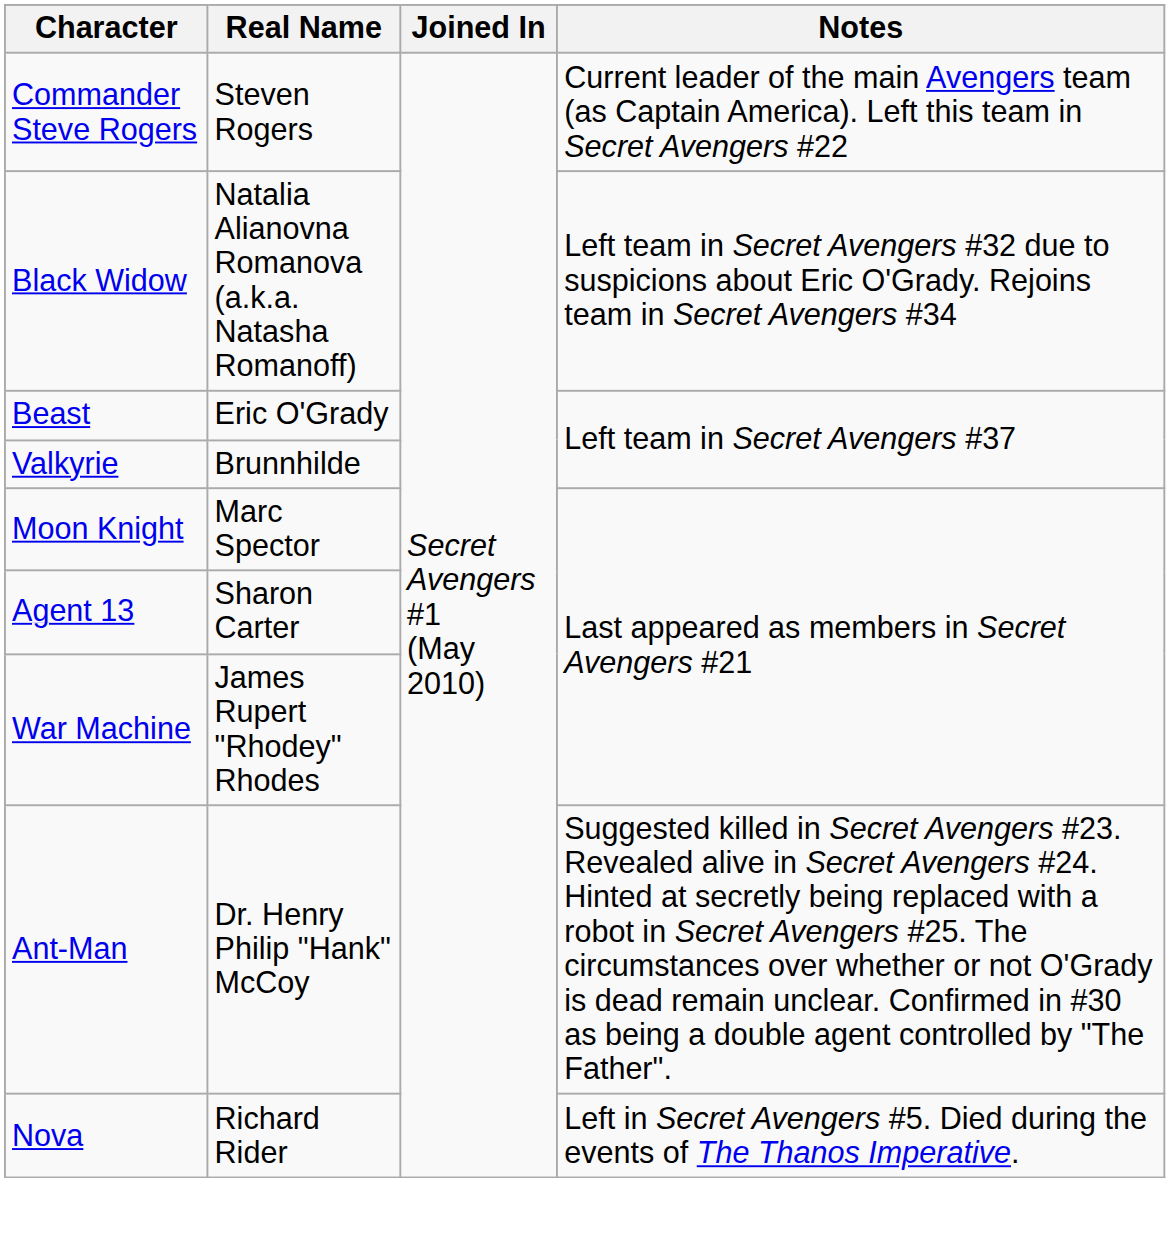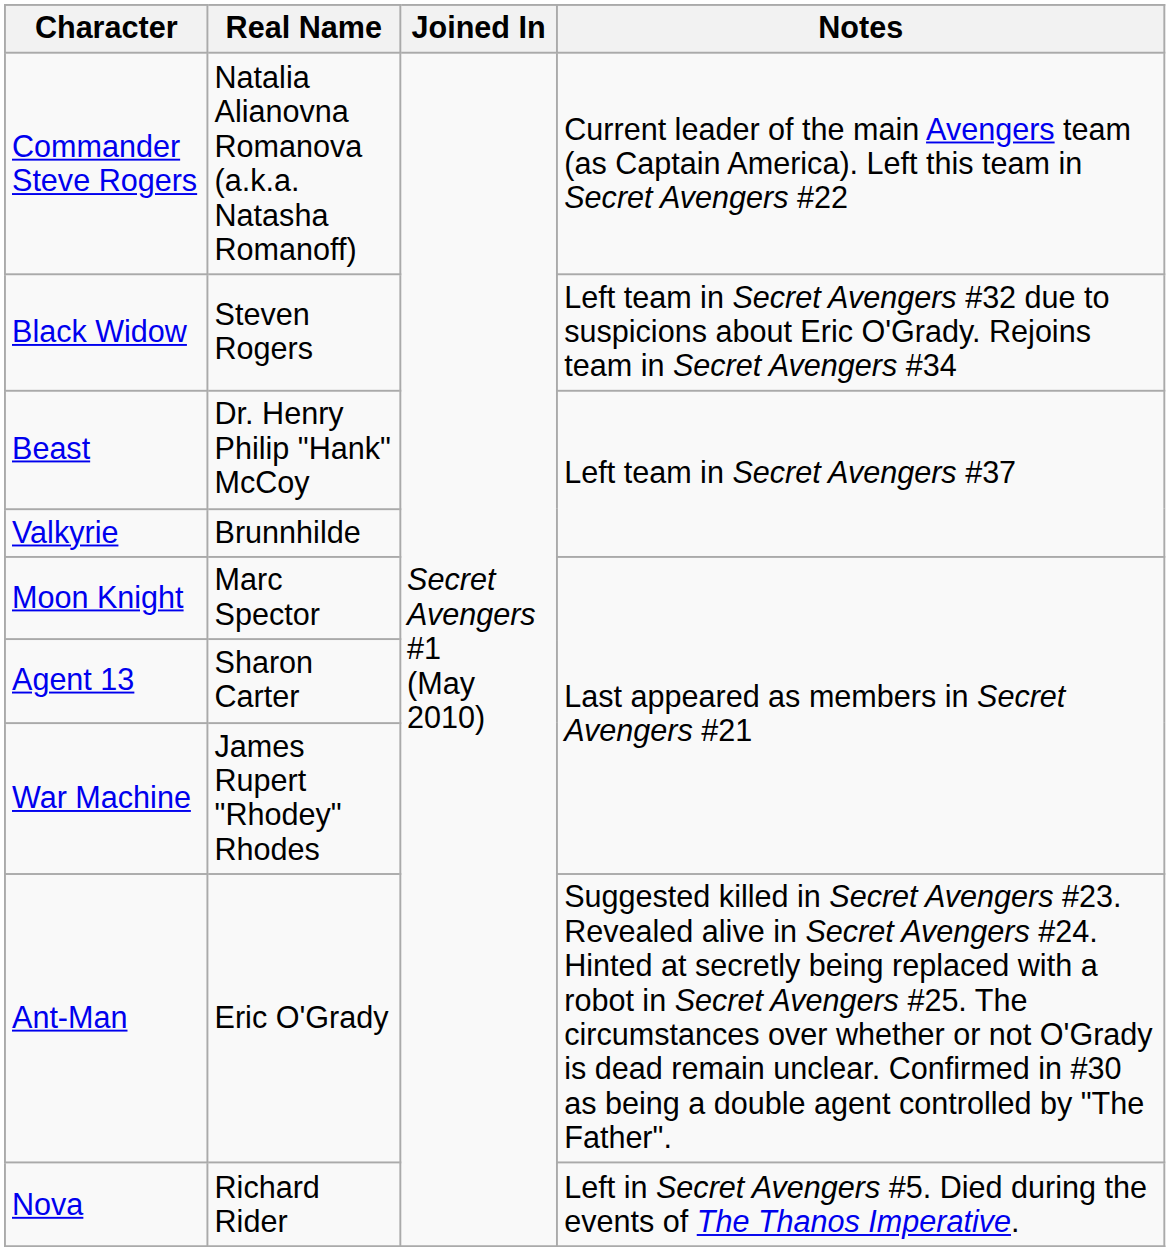(264, 111) Steven Rogers -> (288, 163) Natalia Alianovna Romanova (a.k.a. Natasha Romanoff)
(288, 280) Natalia Alianovna Romanova (a.k.a. Natasha Romanoff) -> (264, 331) Steven Rogers
(302, 414) Eric O'Grady -> (303, 449) Dr. Henry Philip "Hank" McCoy
(303, 949) Dr. Henry Philip "Hank" McCoy -> (302, 1018) Eric O'Grady
